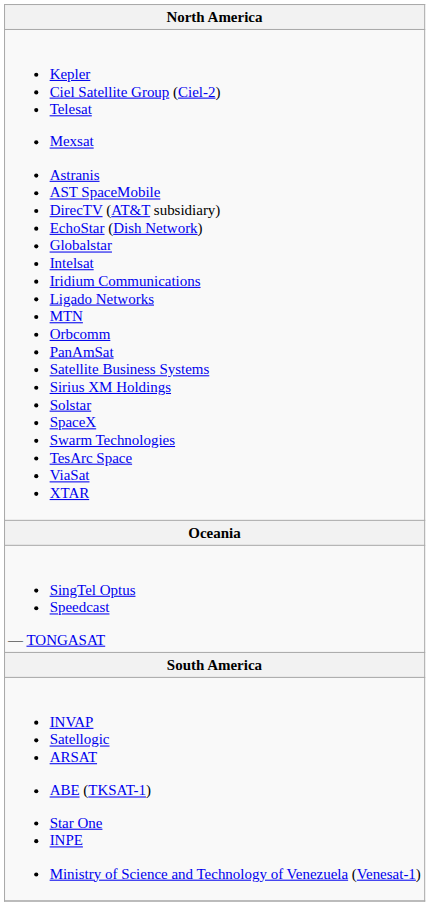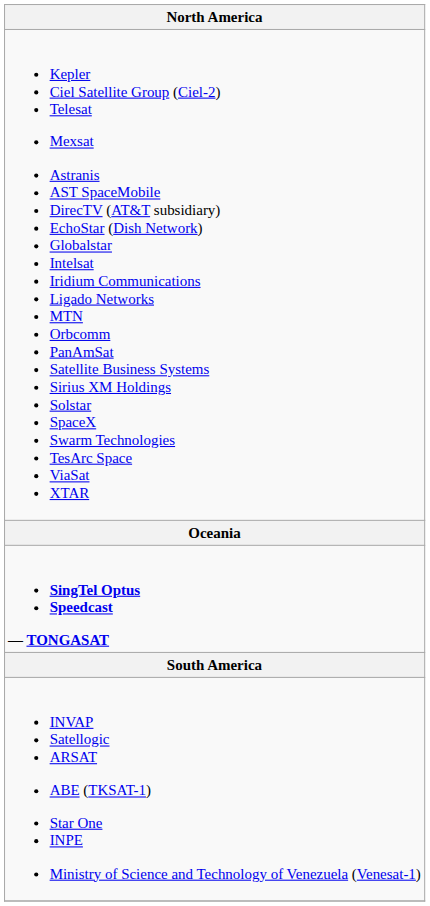(214, 615) normal -> (214, 615) bold
